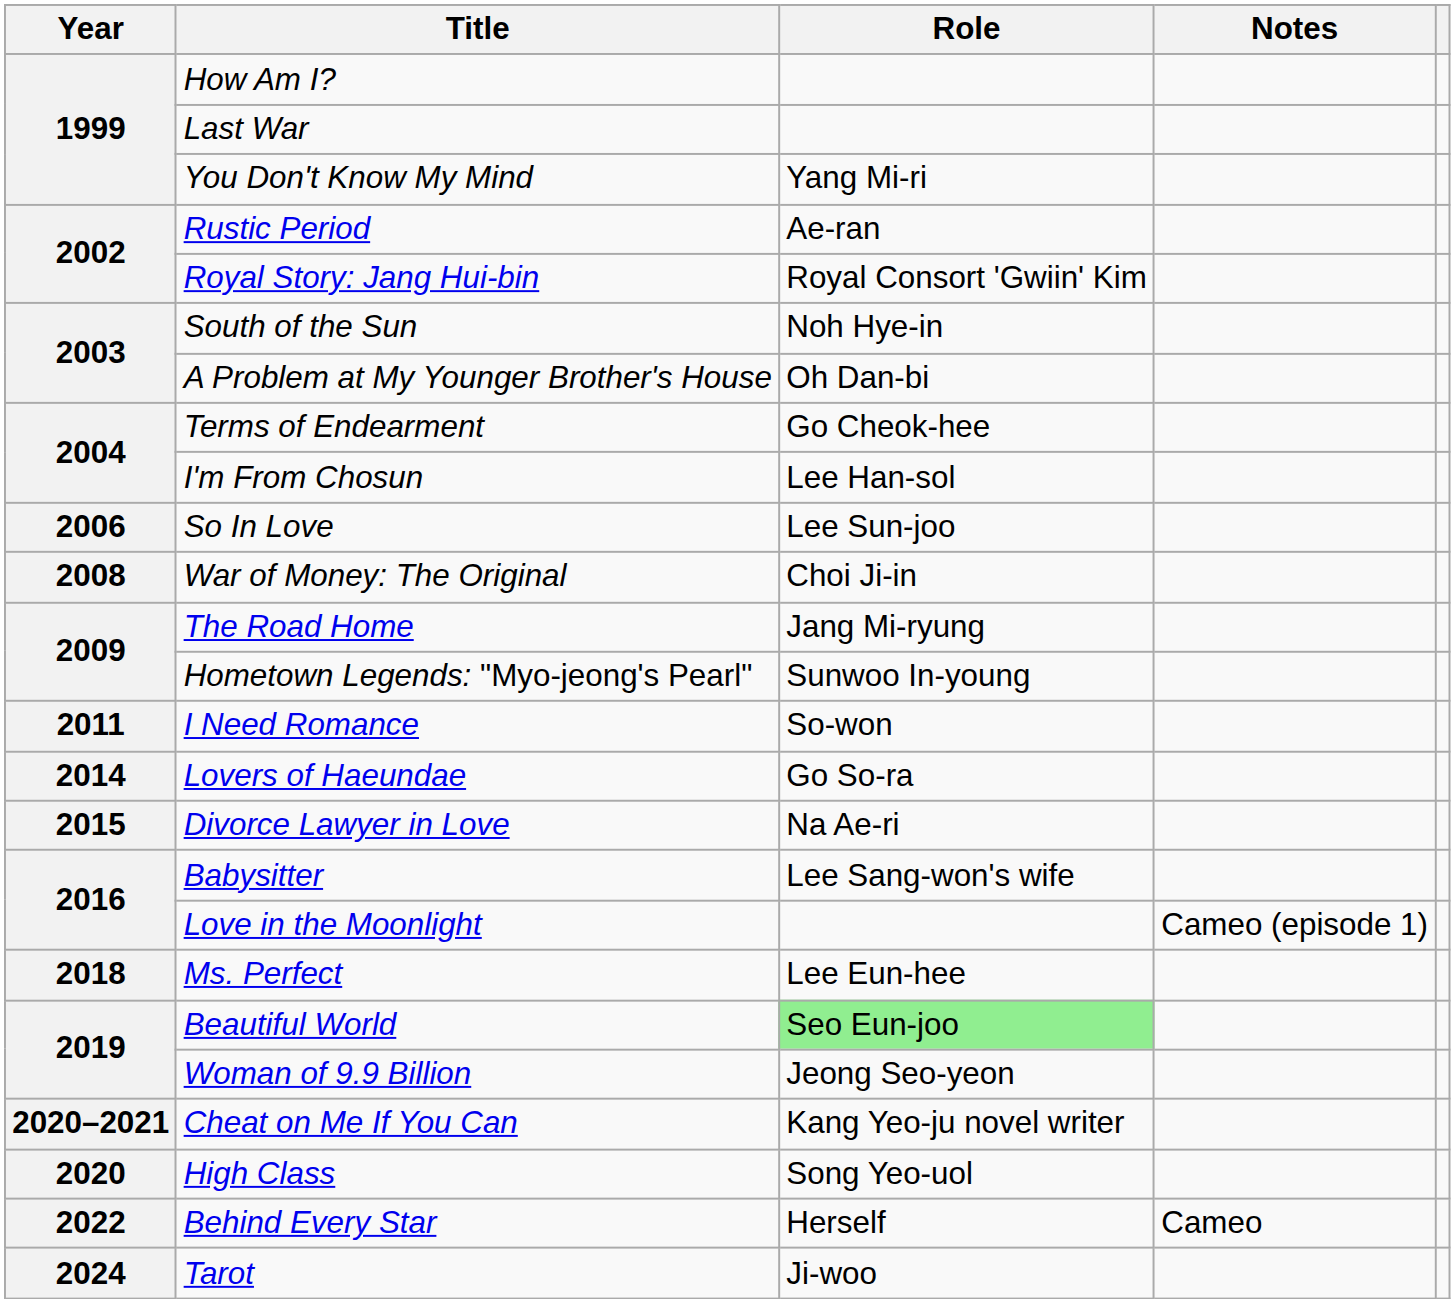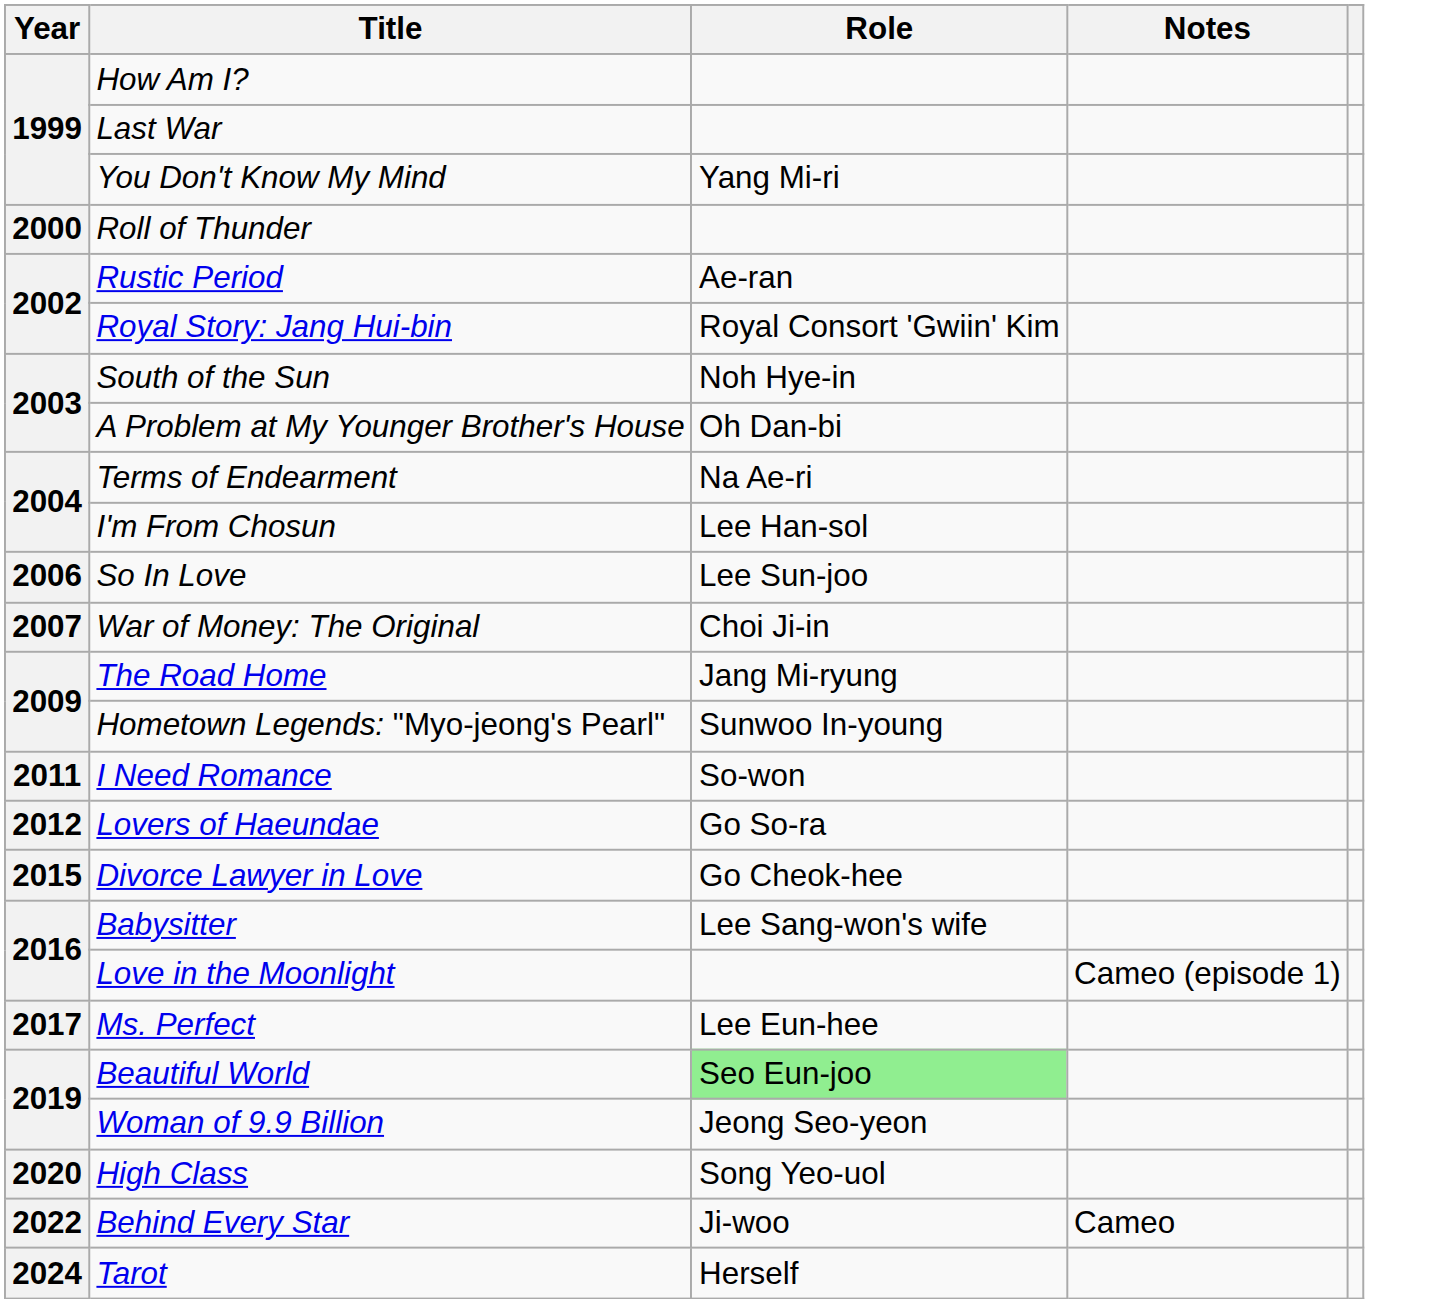+ row: (204, 228)
(888, 427) Go Cheok-hee -> (756, 476) Na Ae-ri
(91, 576) 2008 -> (47, 626) 2007
(91, 775) 2014 -> (47, 825) 2012
(843, 825) Na Ae-ri -> (801, 874) Go Cheok-hee
(91, 974) 2018 -> (47, 1024) 2017
- row: (351, 1123)
(836, 1223) Herself -> (744, 1223) Ji-woo
(832, 1272) Ji-woo -> (749, 1272) Herself
